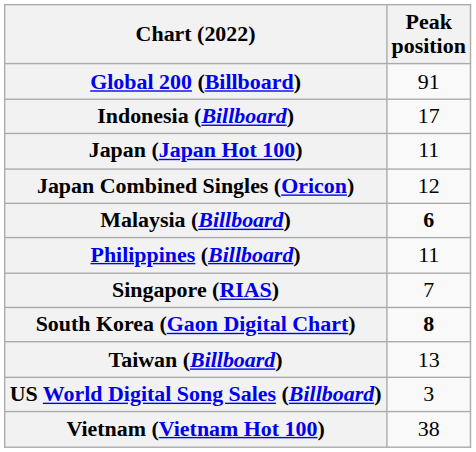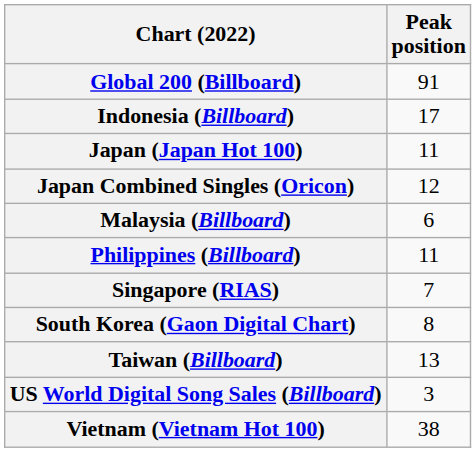(429, 220) bold -> (429, 220) normal
(429, 324) bold -> (429, 324) normal
